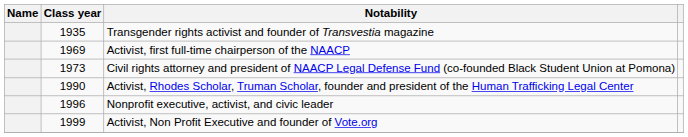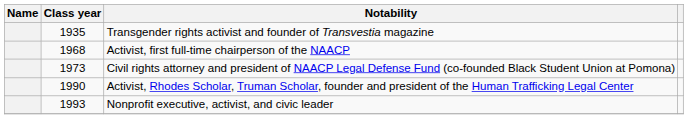(73, 50) 1969 -> (73, 50) 1968
(73, 104) 1996 -> (73, 104) 1993
- row: (242, 123)
